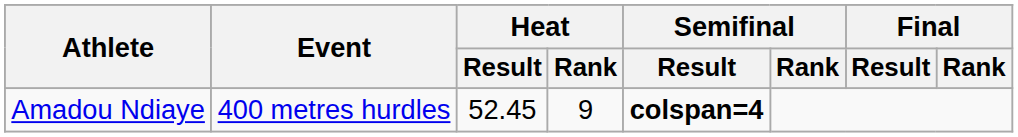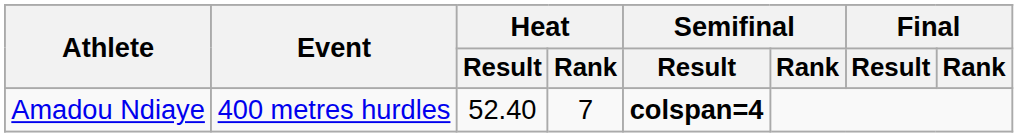(502, 110) 52.45 -> (502, 110) 52.40
(586, 110) 9 -> (586, 110) 7
